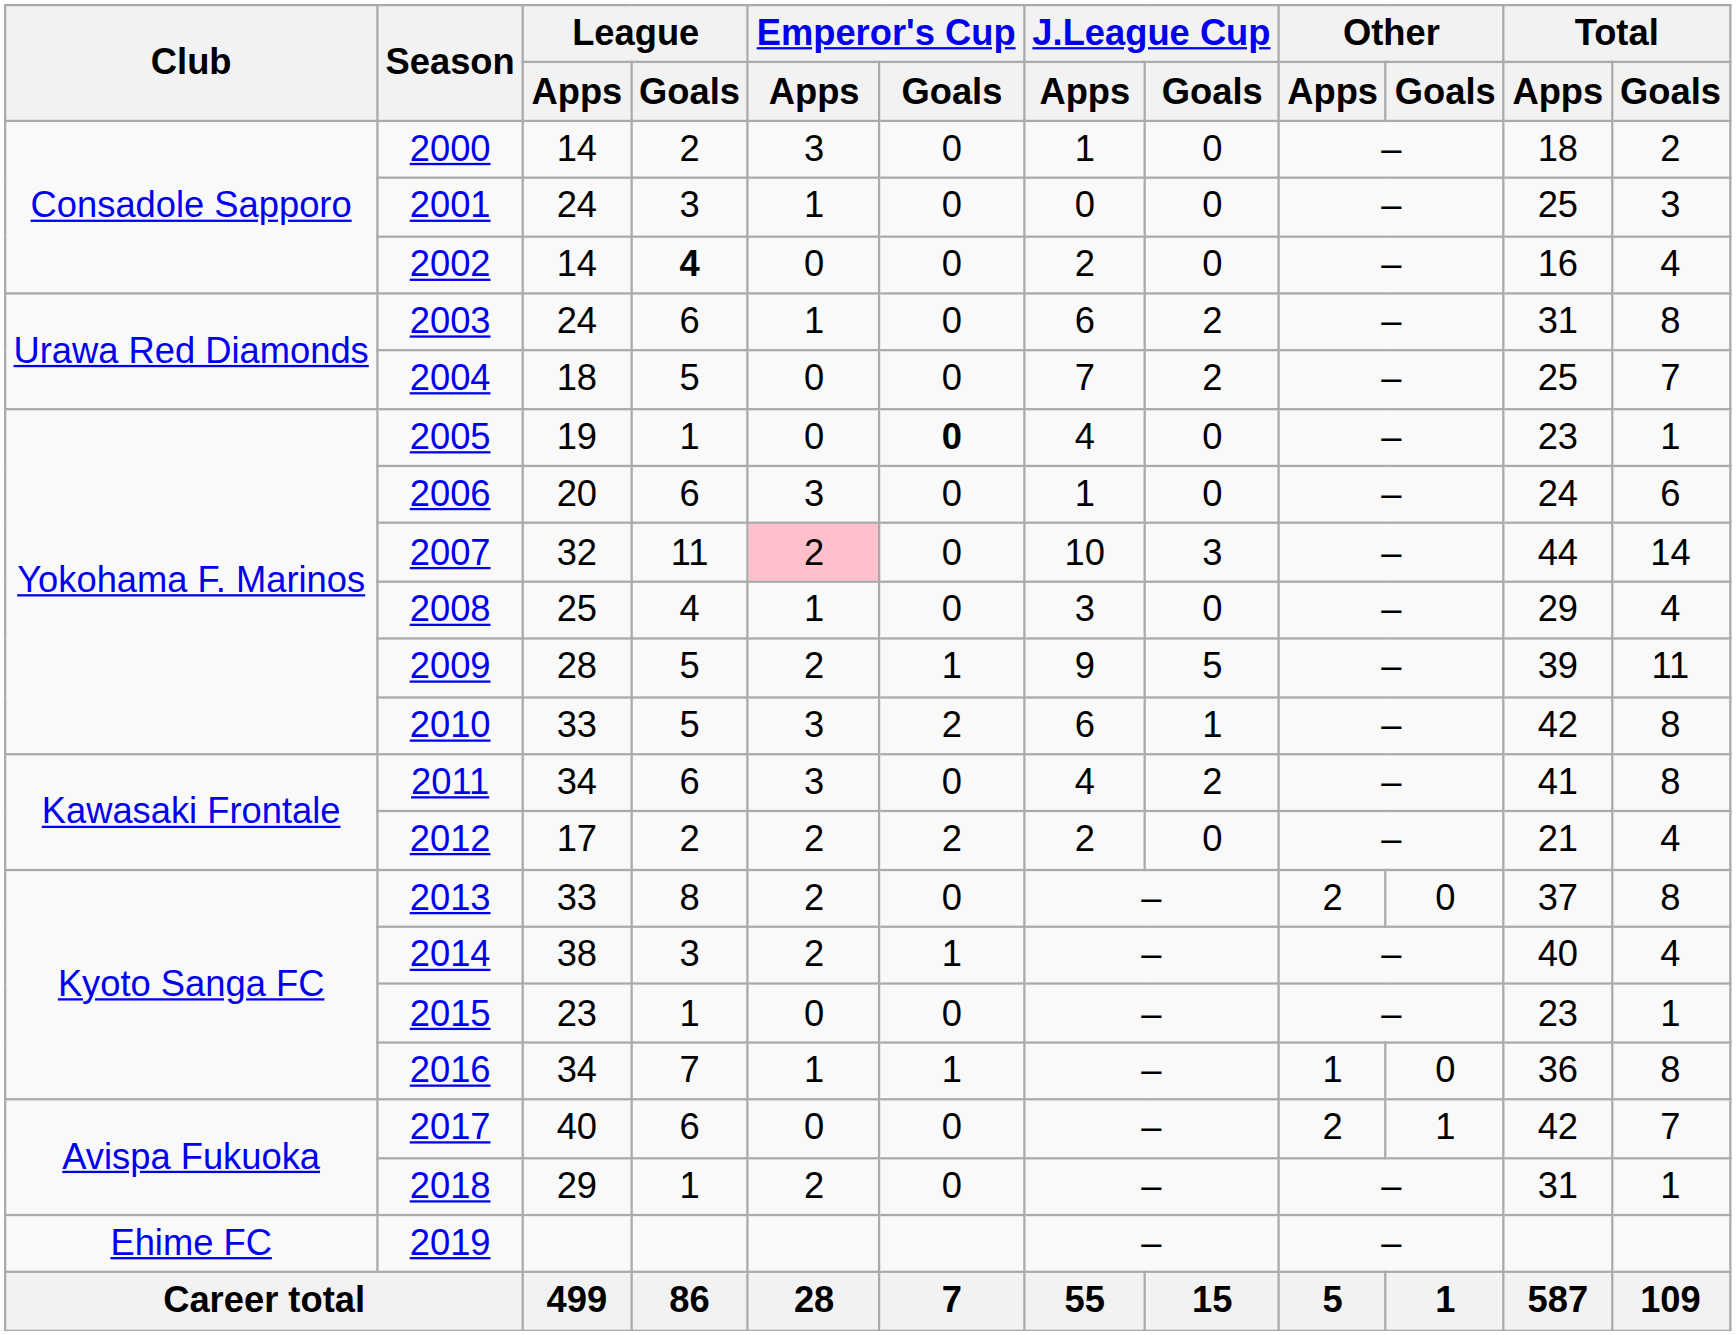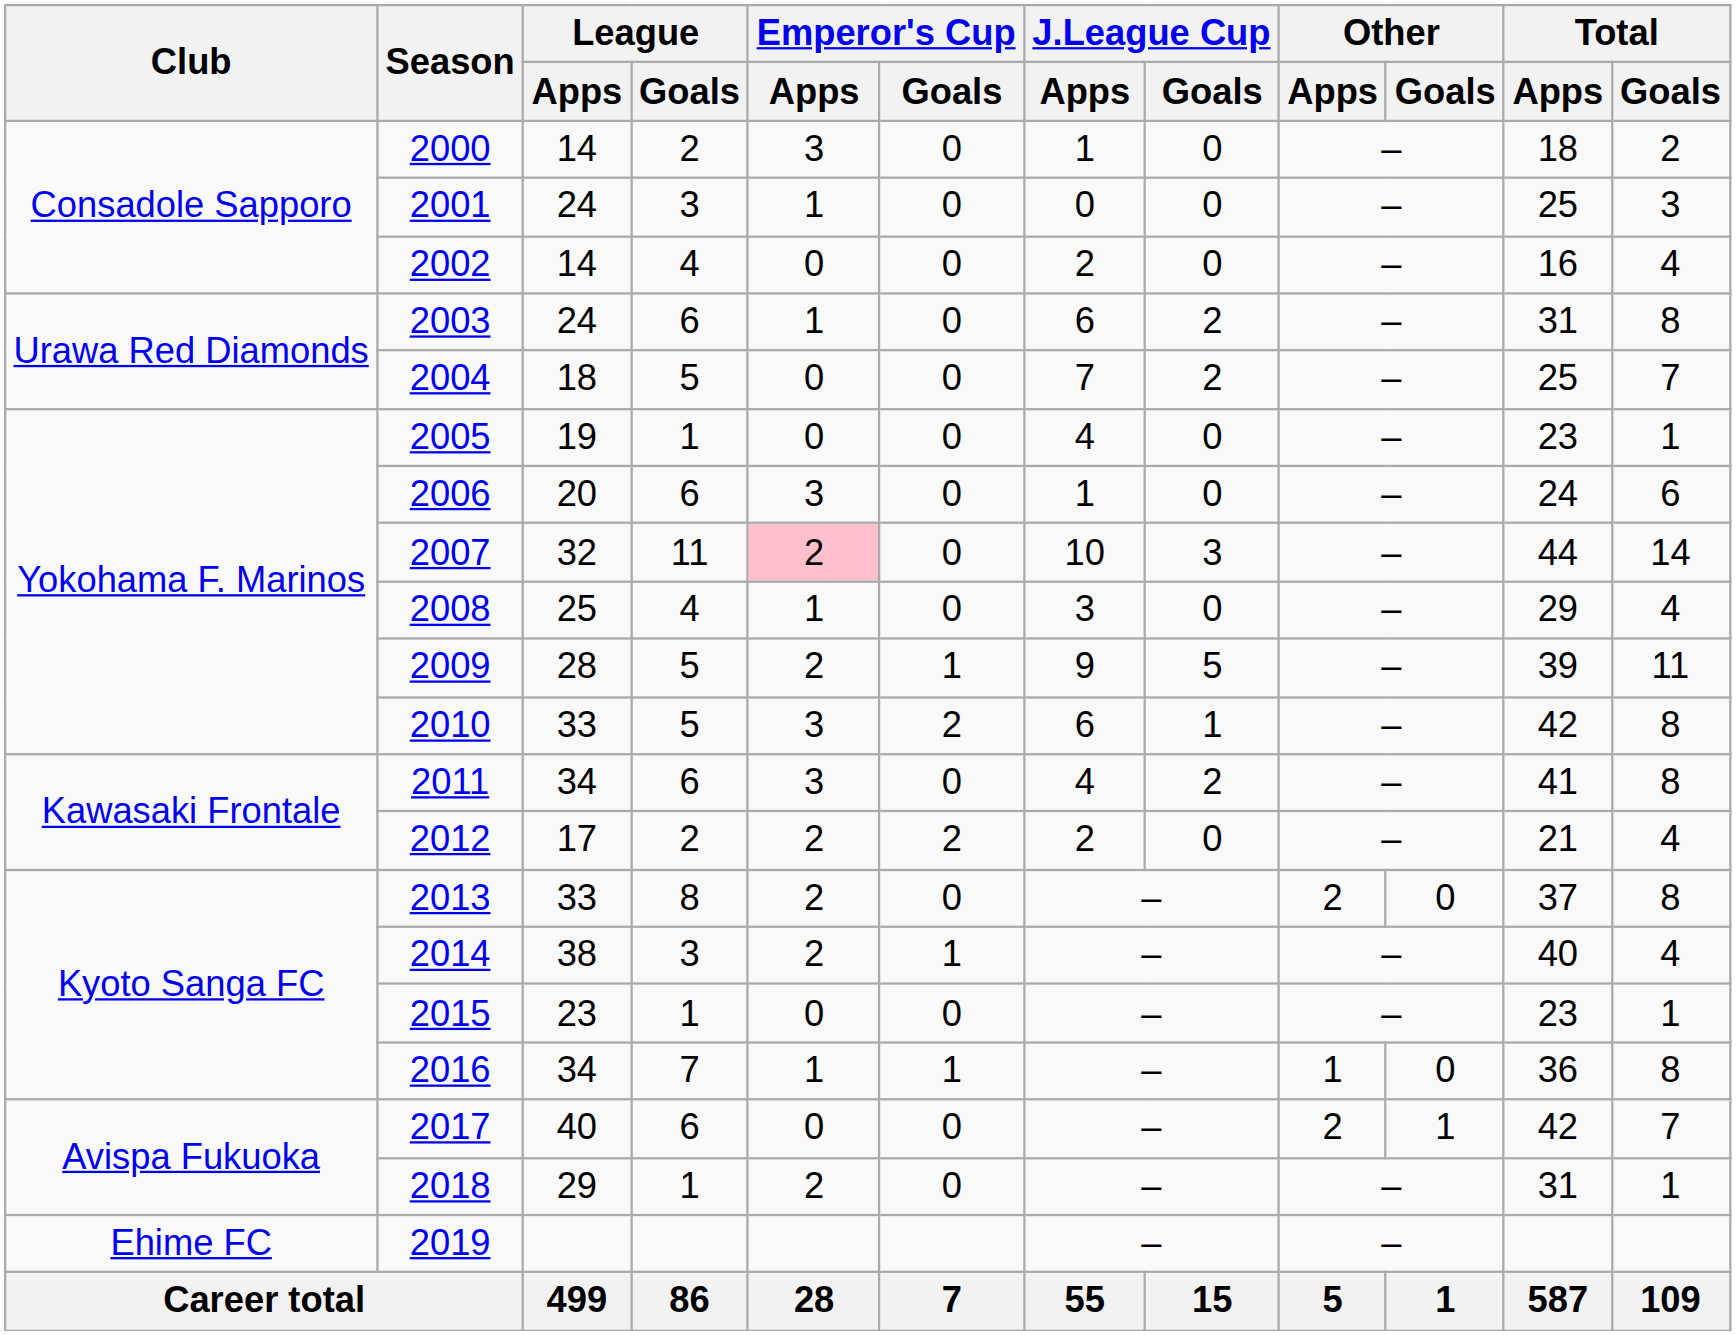(690, 263) bold -> (690, 263) normal
(952, 436) bold -> (952, 436) normal
